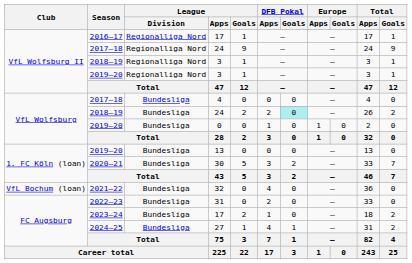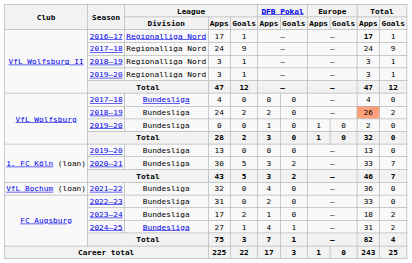(368, 36) normal -> (368, 36) bold
(294, 112) paleturquoise background -> (294, 112) no background
(368, 112) no background -> (368, 112) lightsalmon background
